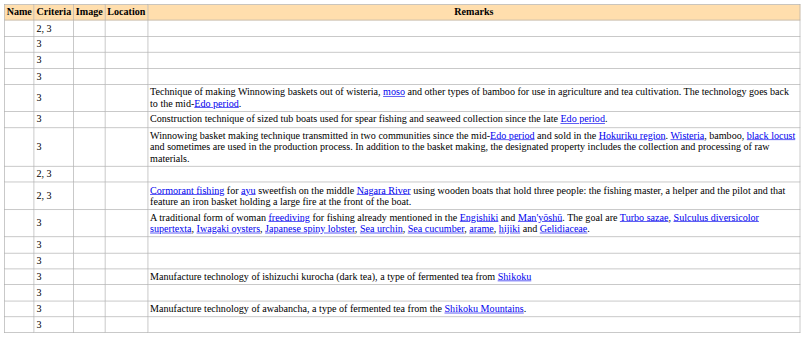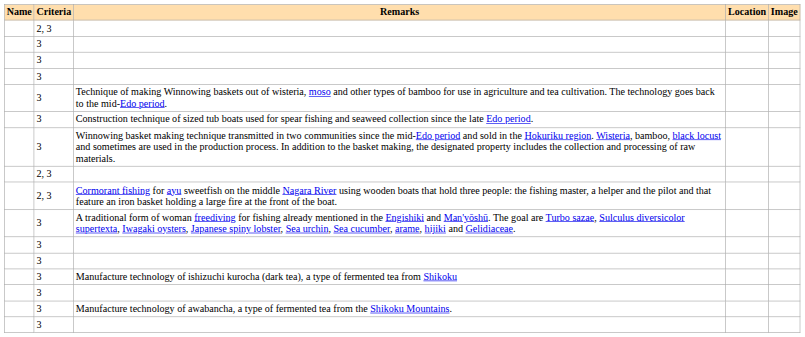columns swapped: (474, 12) <-> (89, 12)
